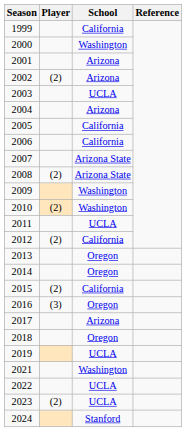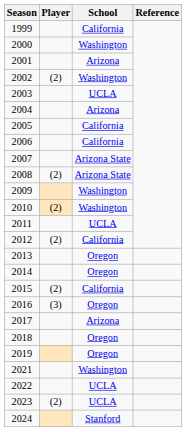(103, 77) Arizona -> (103, 77) Washington
(103, 353) UCLA -> (103, 353) Oregon
